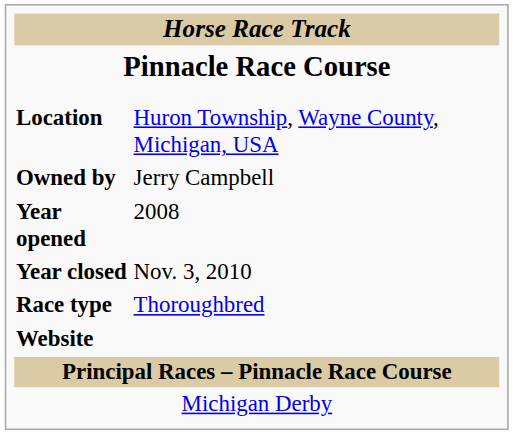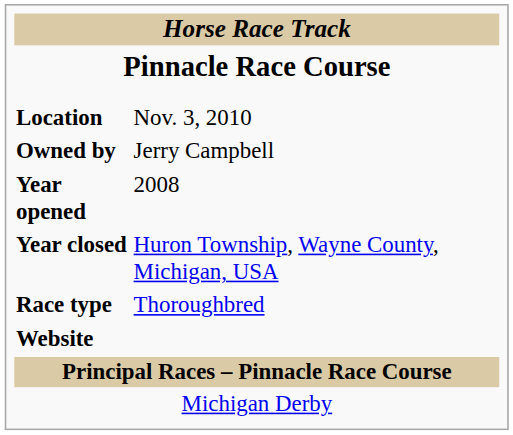(286, 131) Huron Township, Wayne County, Michigan, USA -> (193, 117) Nov. 3, 2010
(193, 272) Nov. 3, 2010 -> (286, 258) Huron Township, Wayne County, Michigan, USA
